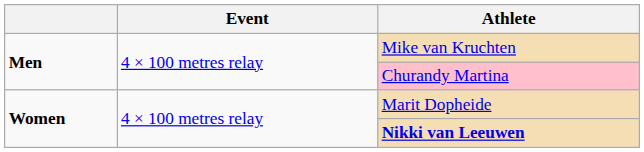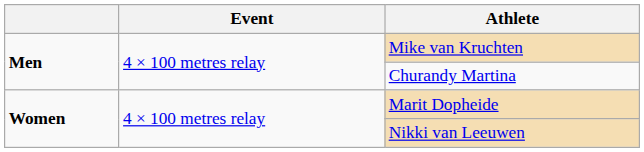(445, 76) pink background -> (452, 76) no background
(453, 133) bold -> (457, 133) normal
